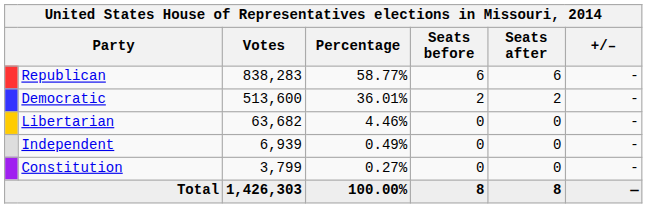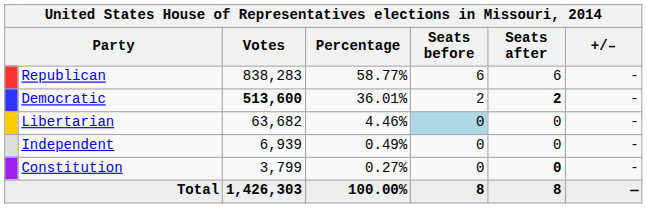(272, 100) normal -> (272, 100) bold
(557, 100) normal -> (557, 100) bold
(480, 123) no background -> (480, 123) lightblue background
(557, 169) normal -> (557, 169) bold
